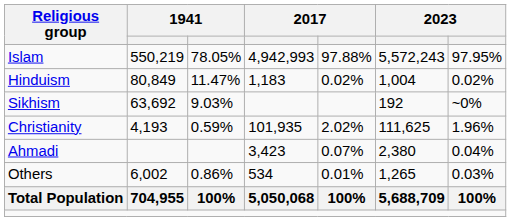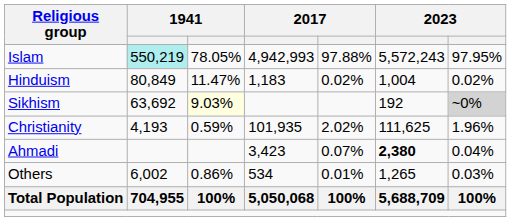(157, 56) no background -> (157, 56) paleturquoise background
(212, 103) no background -> (212, 103) lightyellow background
(467, 103) no background -> (467, 103) lightgrey background
(397, 151) normal -> (397, 151) bold
